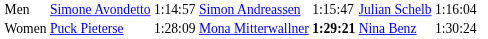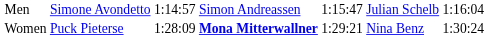(254, 28) normal -> (258, 28) bold
(334, 28) bold -> (342, 28) normal
